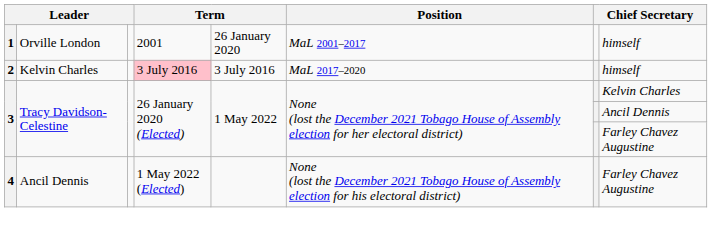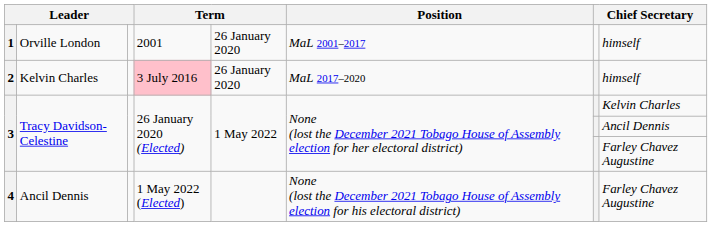(245, 70) 3 July 2016 -> (243, 77) 26 January 2020
